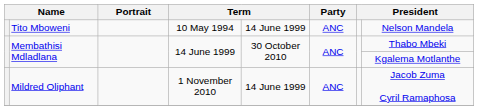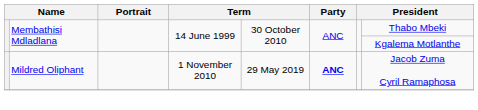- row: (41, 28)
(275, 86) 14 June 1999 -> (275, 70) 29 May 2019
(333, 86) normal -> (333, 70) bold
